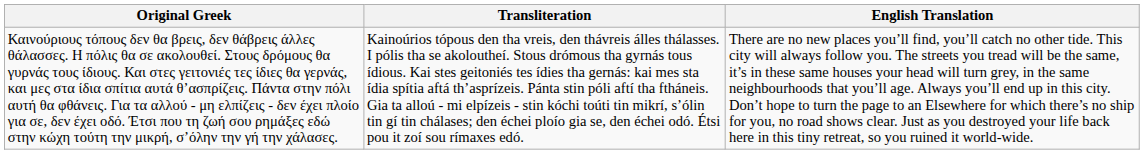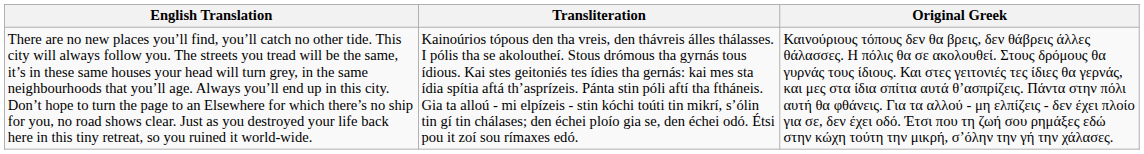columns swapped: (184, 16) <-> (932, 16)
